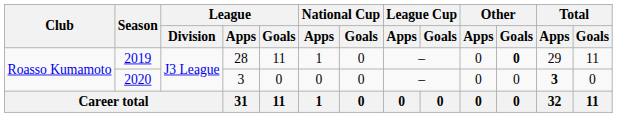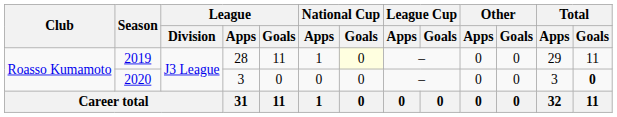(361, 58) no background -> (361, 58) lightyellow background
(516, 58) bold -> (516, 58) normal
(554, 79) bold -> (554, 79) normal
(592, 79) normal -> (592, 79) bold
